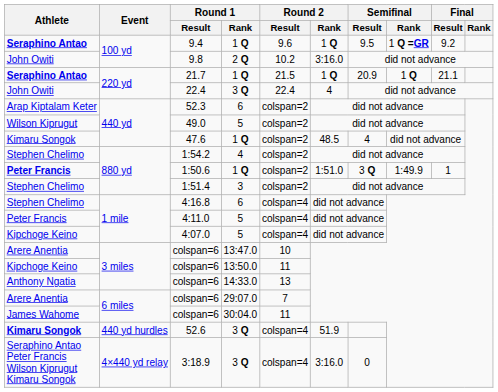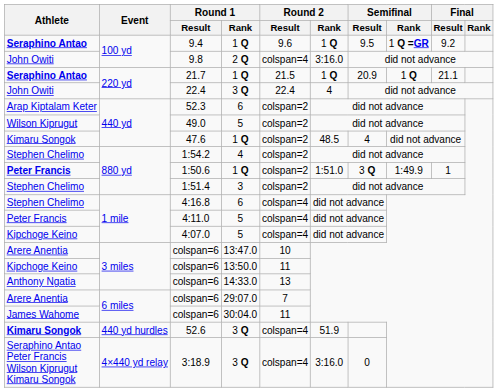(285, 60) 10.2 -> (285, 60) colspan=4
